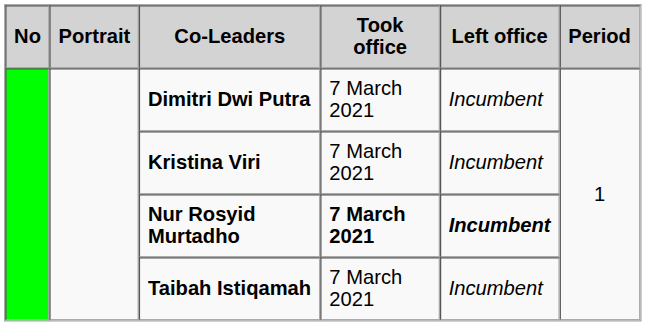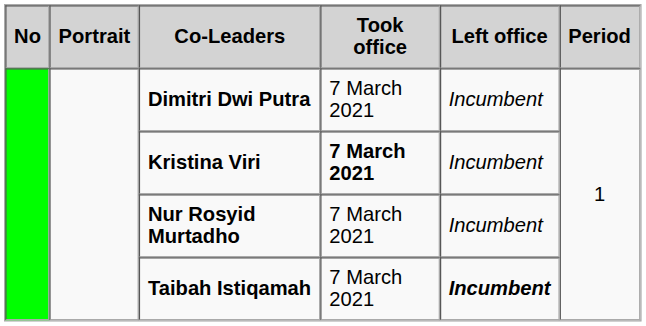(366, 162) normal -> (367, 162) bold
(367, 225) bold -> (366, 225) normal
(500, 225) bold -> (496, 225) normal
(496, 288) normal -> (500, 288) bold
